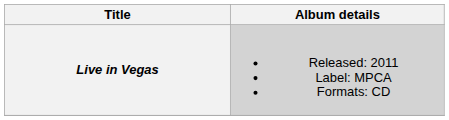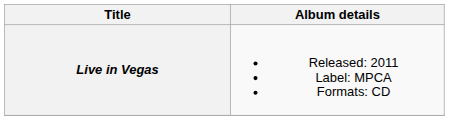(337, 77) lightgrey background -> (337, 77) no background
